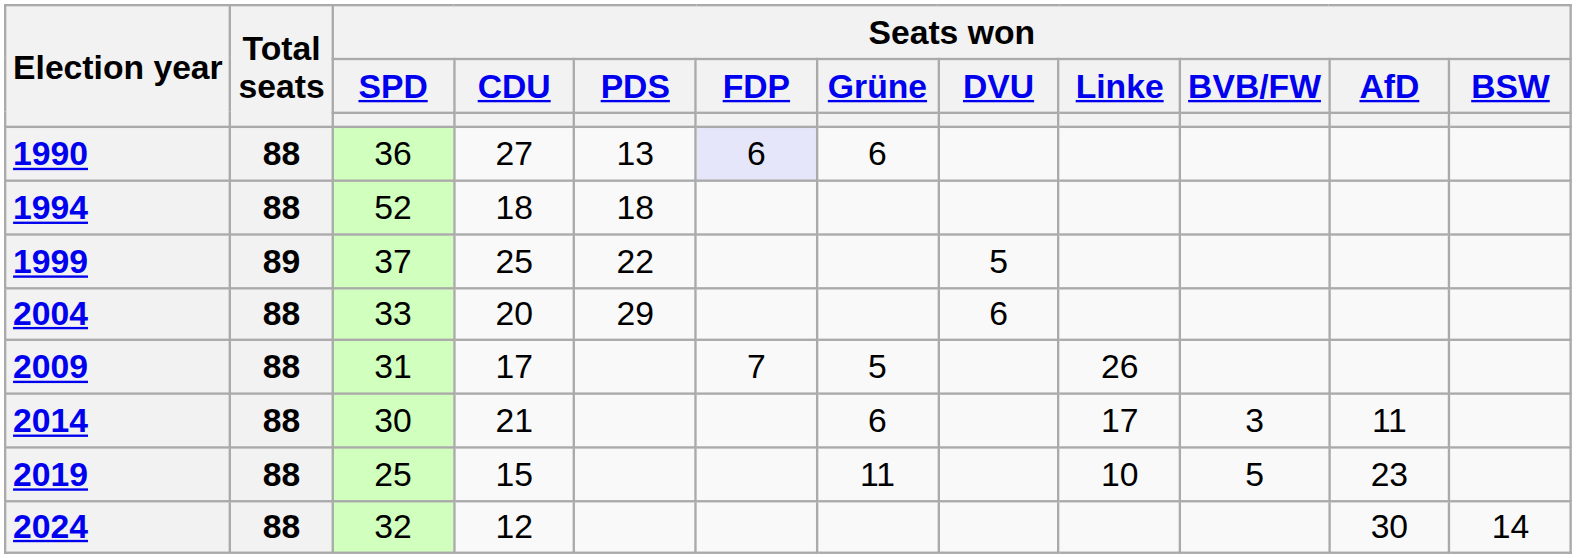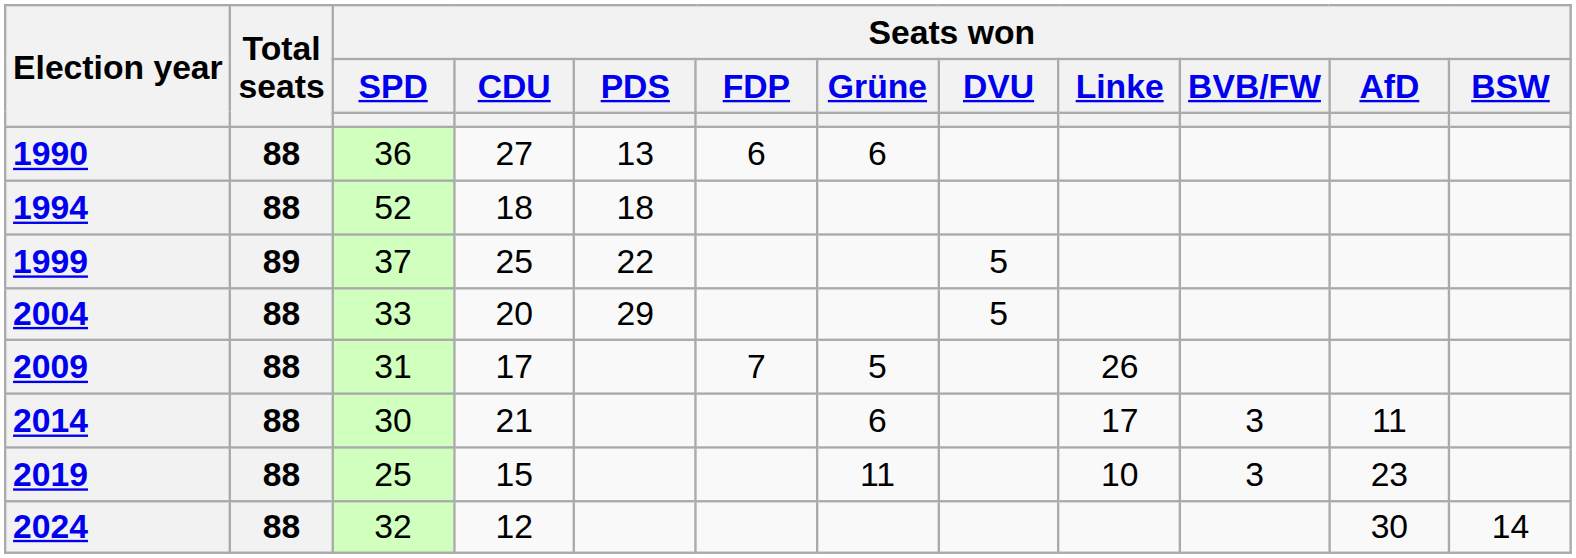(756, 154) lavender background -> (756, 154) no background
(999, 314) 6 -> (999, 314) 5
(1255, 474) 5 -> (1255, 474) 3
